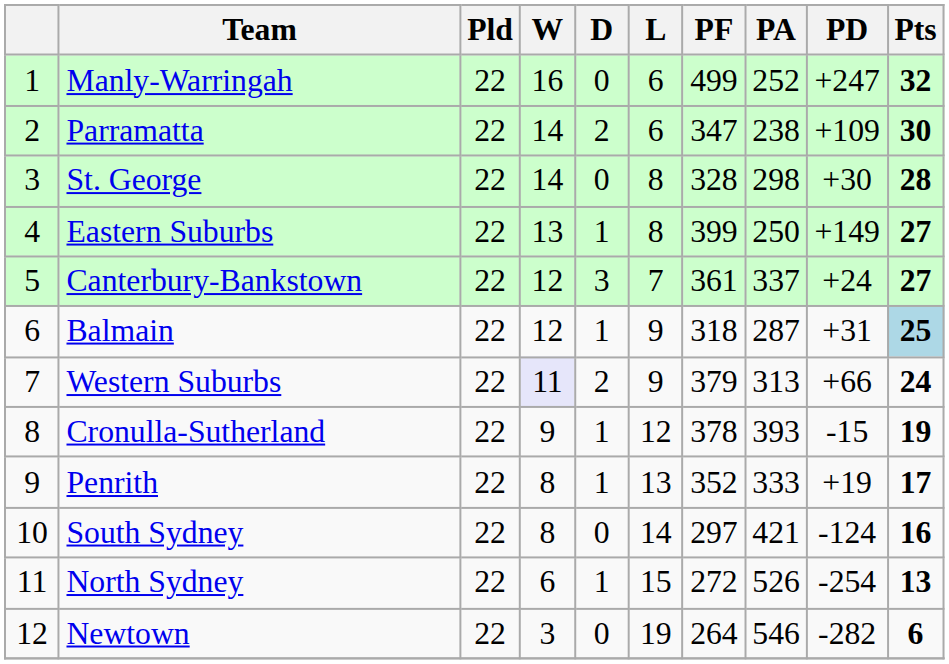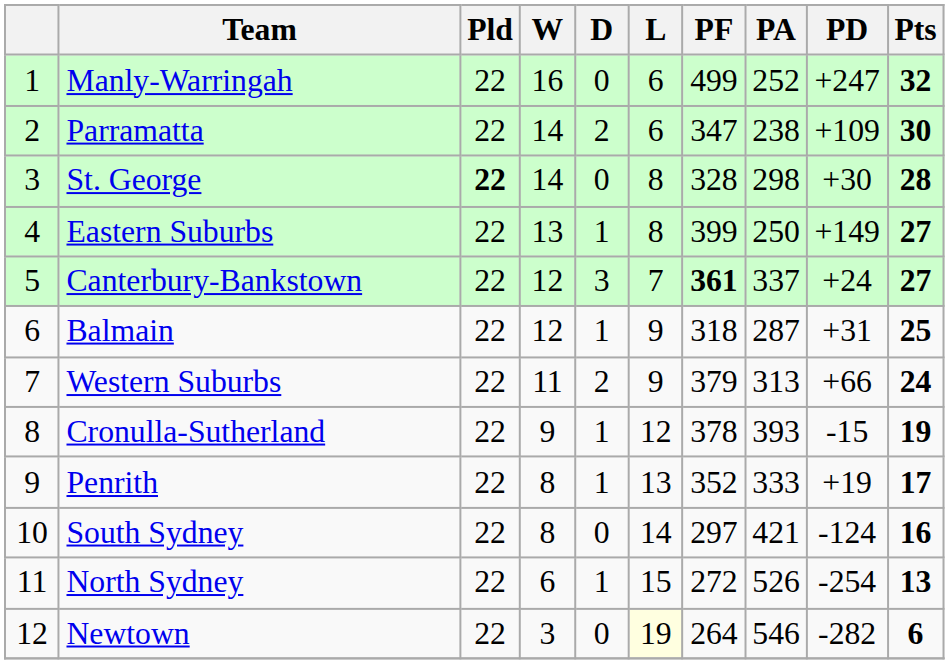(490, 180) normal -> (490, 180) bold
(714, 280) normal -> (714, 280) bold
(916, 331) lightblue background -> (916, 331) no background
(547, 381) lavender background -> (547, 381) no background
(656, 632) no background -> (656, 632) lightyellow background
